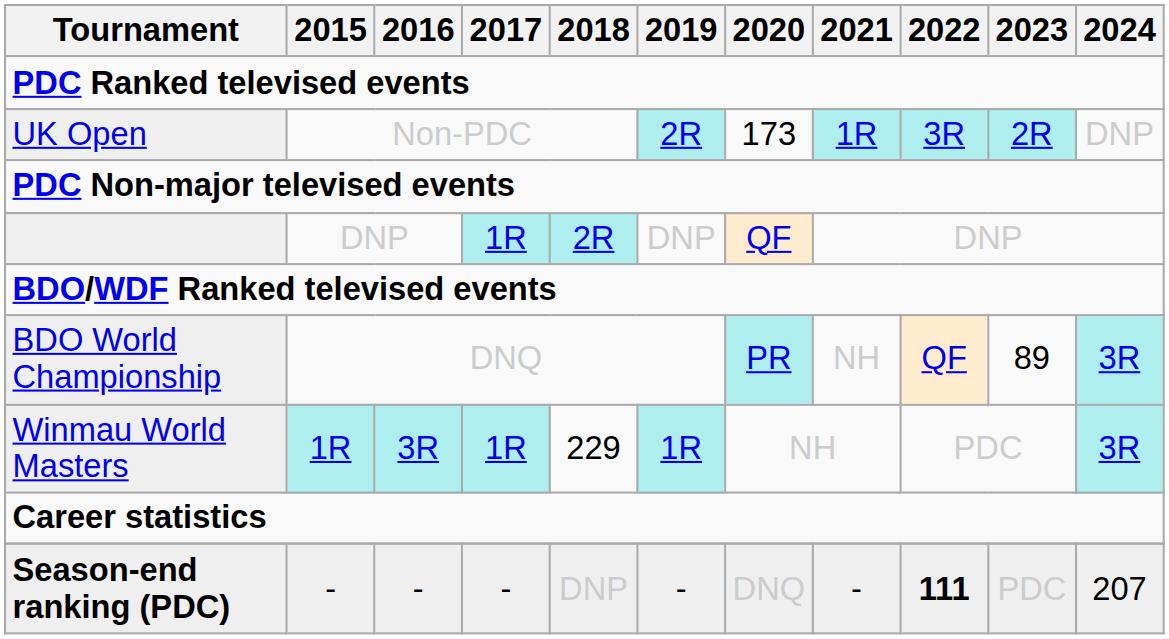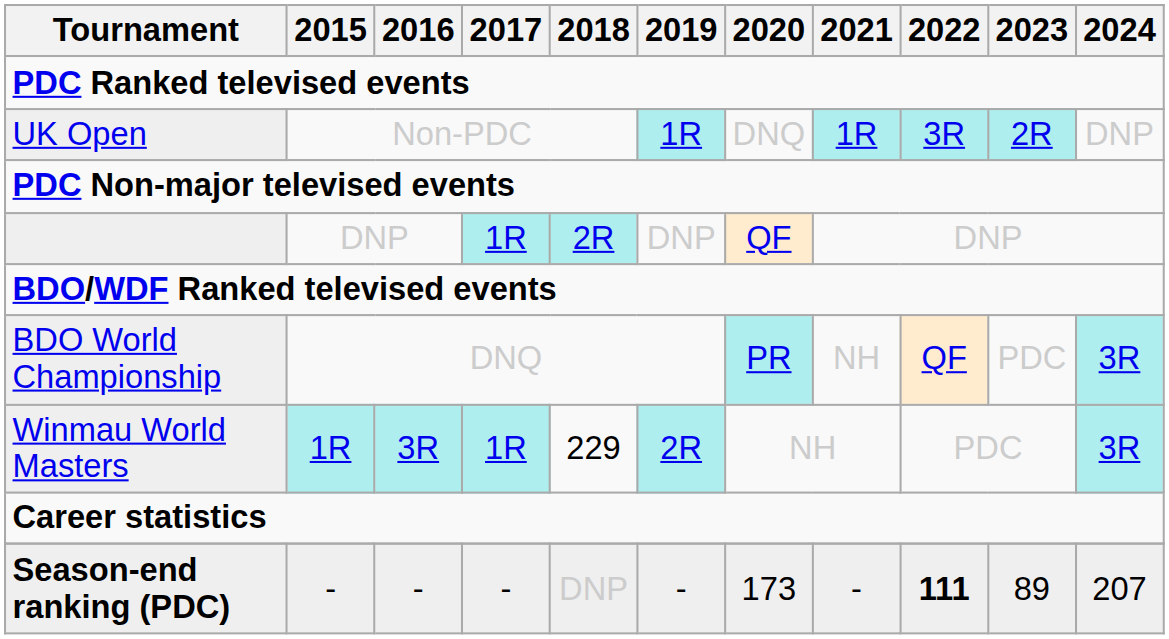(681, 133) 2R -> (681, 133) 1R
(769, 133) 173 -> (769, 133) DNQ
(1032, 359) 89 -> (1032, 359) PDC
(681, 447) 1R -> (681, 447) 2R
(769, 588) DNQ -> (769, 588) 173
(1032, 588) PDC -> (1032, 588) 89
